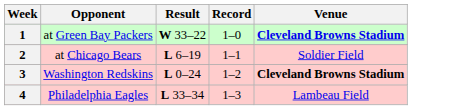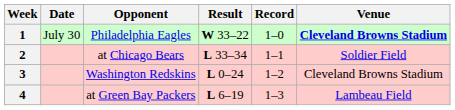+ column: (62, 14)
(98, 34) at Green Bay Packers -> (141, 34) Philadelphia Eagles
(182, 54) L 6–19 -> (225, 54) L 33–34
(331, 74) bold -> (373, 74) normal
(98, 94) Philadelphia Eagles -> (141, 94) at Green Bay Packers
(182, 94) L 33–34 -> (225, 94) L 6–19
